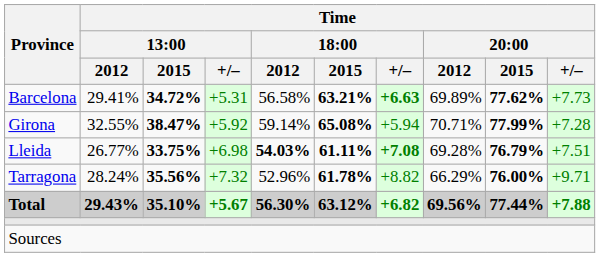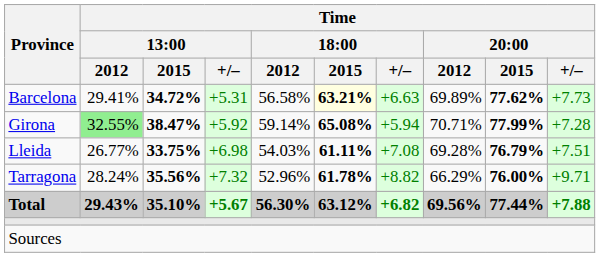(345, 97) no background -> (345, 97) lightyellow background
(400, 97) bold -> (400, 97) normal
(113, 124) no background -> (113, 124) lightgreen background
(283, 151) bold -> (284, 151) normal
(400, 151) bold -> (400, 151) normal
